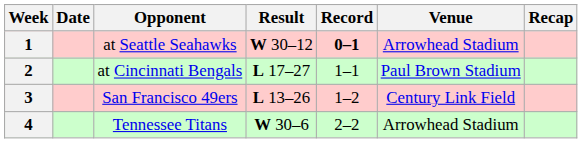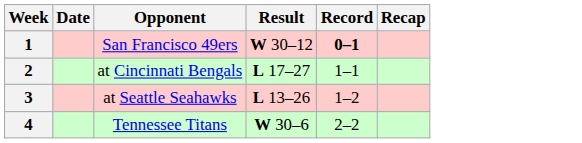- column: (451, 17)
(170, 44) at Seattle Seahawks -> (170, 44) San Francisco 49ers
(170, 97) San Francisco 49ers -> (170, 97) at Seattle Seahawks
